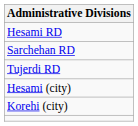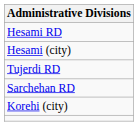(41, 50) Sarchehan RD -> (39, 50) Hesami (city)
(39, 87) Hesami (city) -> (41, 87) Sarchehan RD
